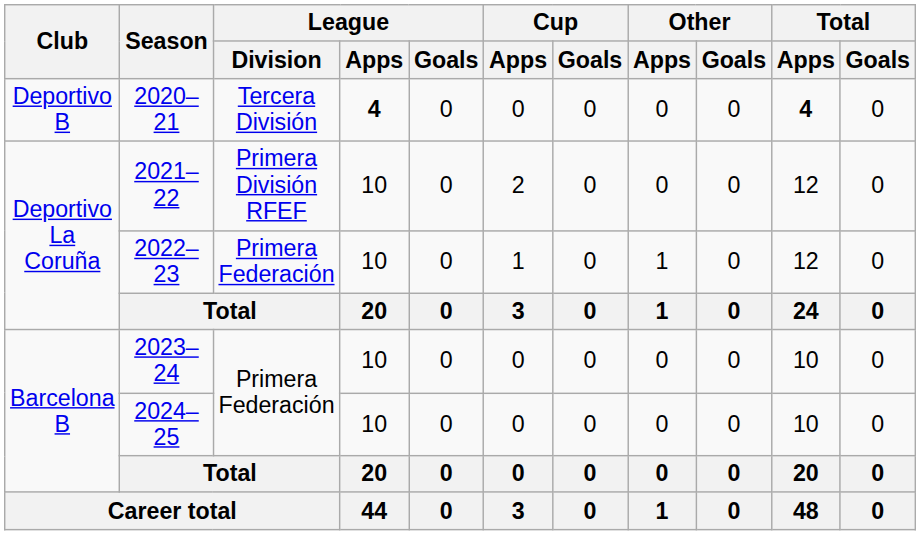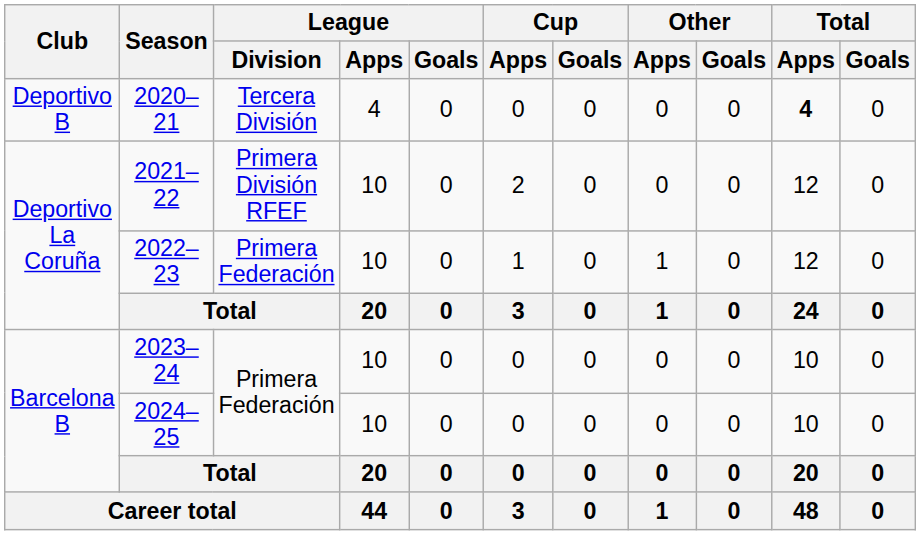(374, 109) bold -> (374, 109) normal
